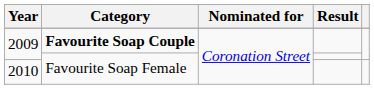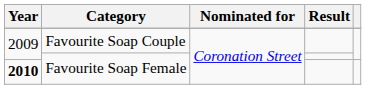(120, 40) bold -> (115, 40) normal
(23, 71) normal -> (23, 71) bold
